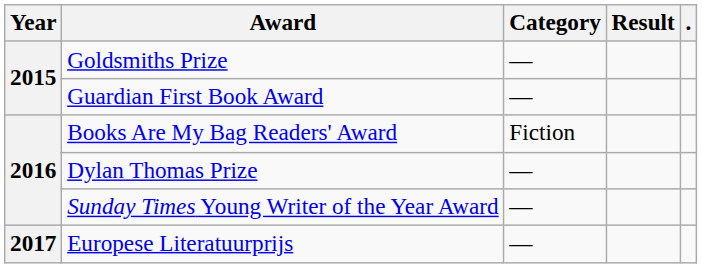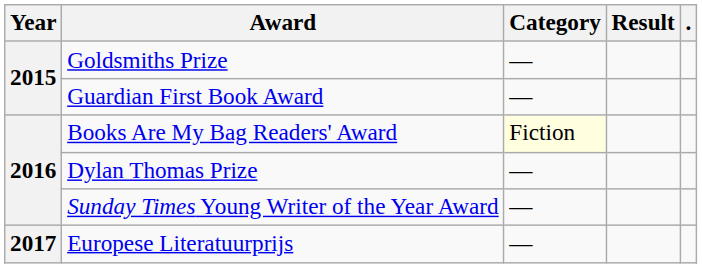(542, 133) no background -> (542, 133) lightyellow background
